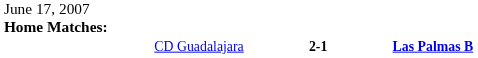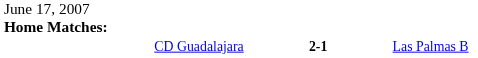(433, 46) bold -> (431, 46) normal
